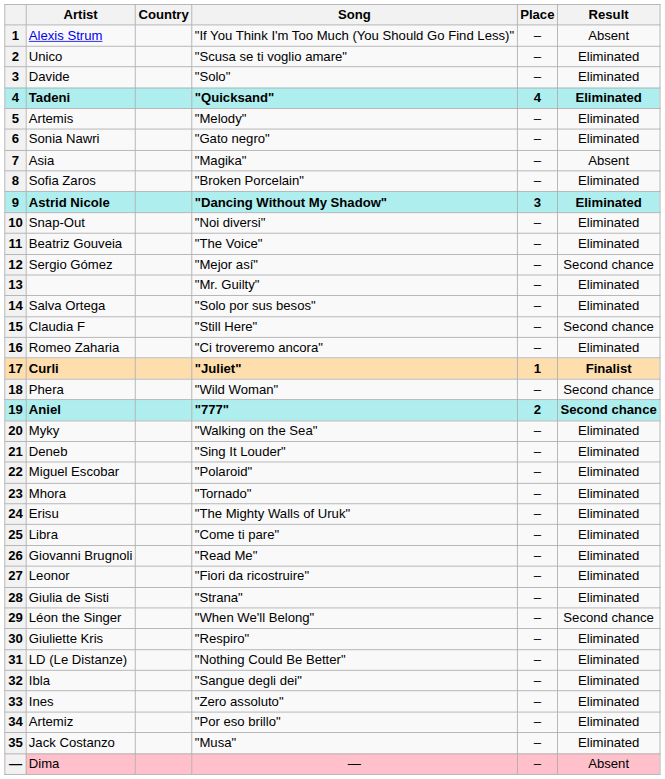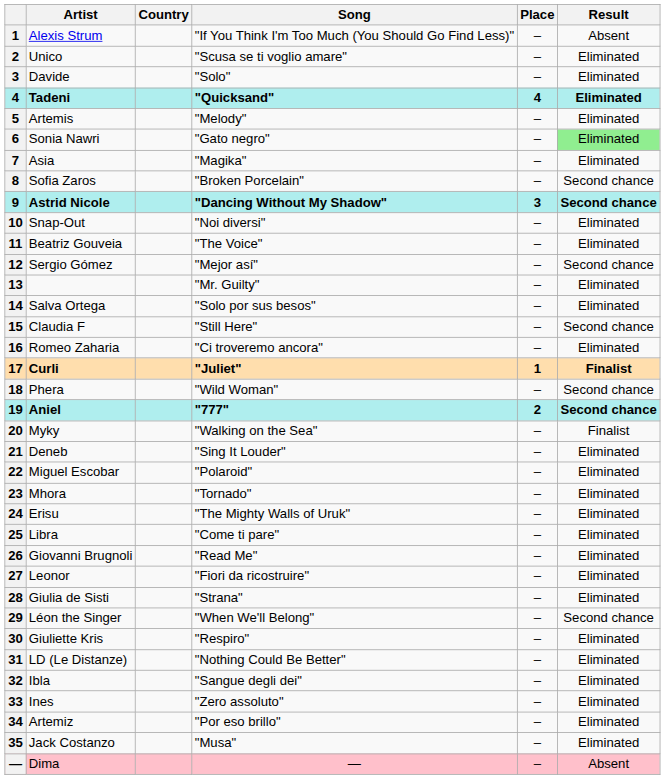(609, 139) no background -> (609, 139) lightgreen background
(609, 160) Absent -> (609, 160) Eliminated
(609, 181) Eliminated -> (609, 181) Second chance
(609, 202) Eliminated -> (609, 202) Second chance
(609, 431) Eliminated -> (609, 431) Finalist
